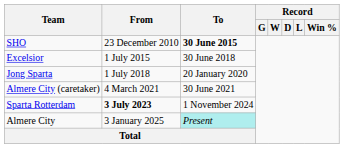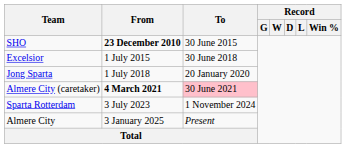(141, 43) normal -> (142, 43) bold
(210, 43) bold -> (211, 43) normal
(132, 89) normal -> (133, 89) bold
(209, 89) no background -> (211, 89) pink background
(128, 105) bold -> (127, 105) normal
(198, 120) paleturquoise background -> (200, 120) no background
